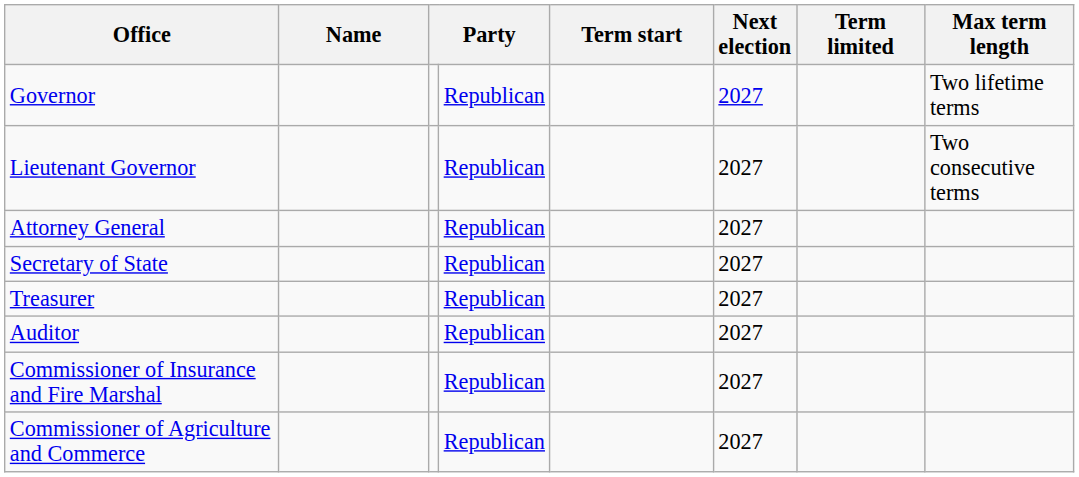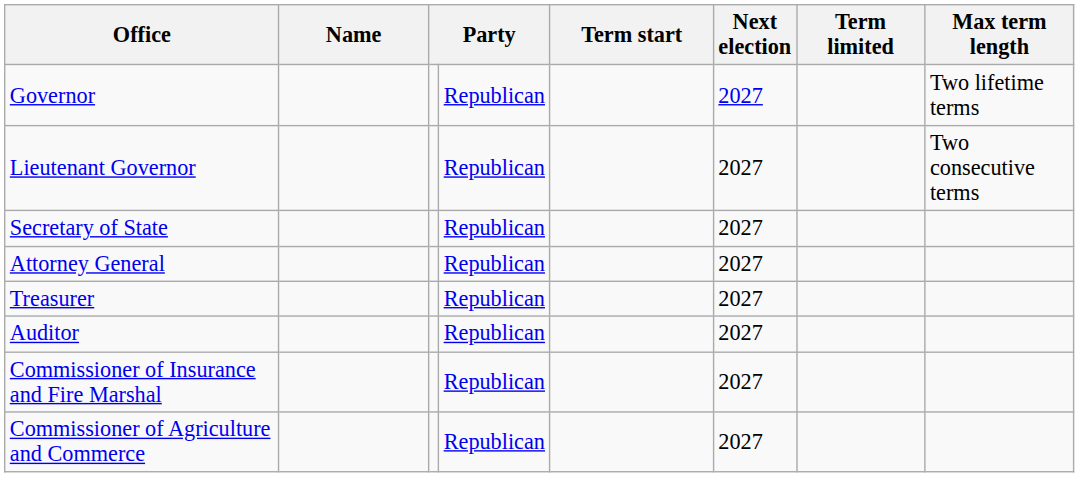rows swapped: (89, 263) <-> (87, 228)
